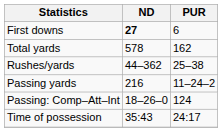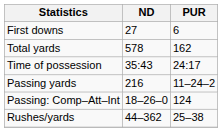(131, 30) bold -> (131, 30) normal
rows swapped: (41, 65) <-> (54, 118)
